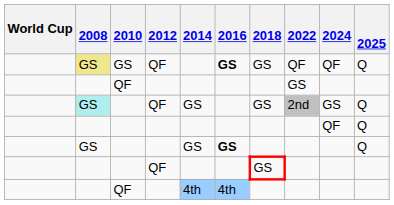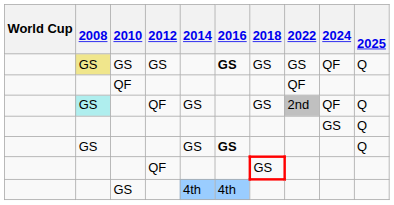(157, 64) QF -> (158, 64) GS
(296, 64) QF -> (297, 64) GS
(297, 85) GS -> (296, 85) QF
(332, 105) GS -> (331, 105) QF
(331, 126) QF -> (332, 126) GS
(122, 189) QF -> (123, 189) GS
